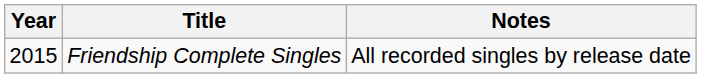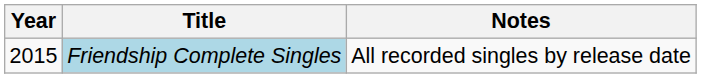(204, 55) no background -> (204, 55) lightblue background
